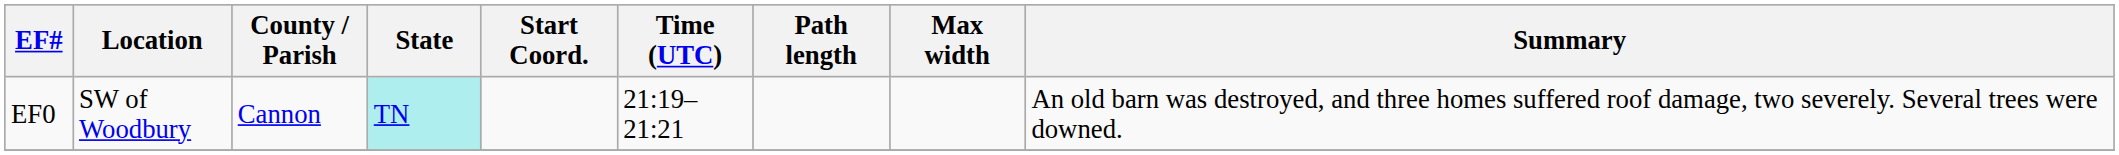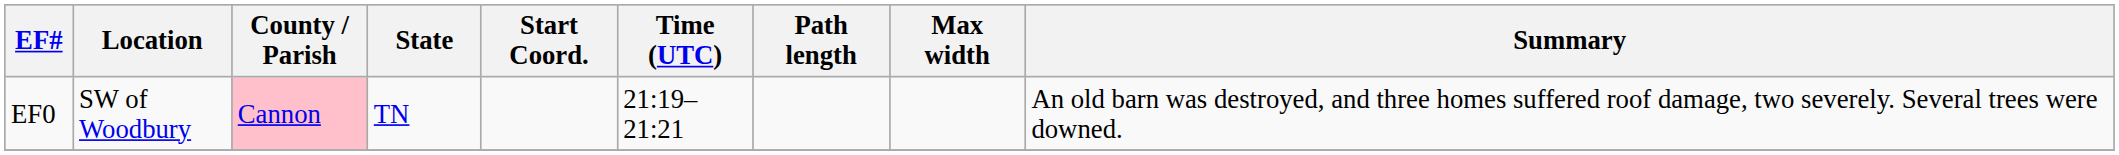(279, 113) no background -> (279, 113) pink background
(392, 113) paleturquoise background -> (392, 113) no background
